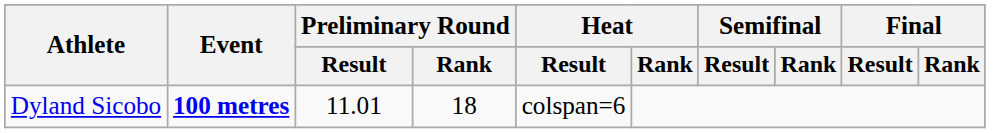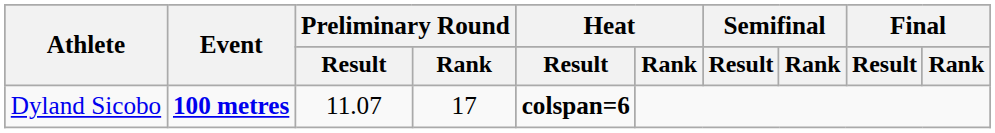(354, 106) 11.01 -> (354, 106) 11.07
(464, 106) 18 -> (464, 106) 17
(574, 106) normal -> (576, 106) bold
